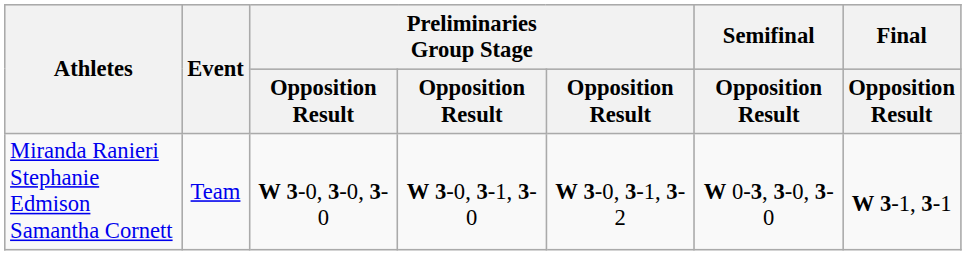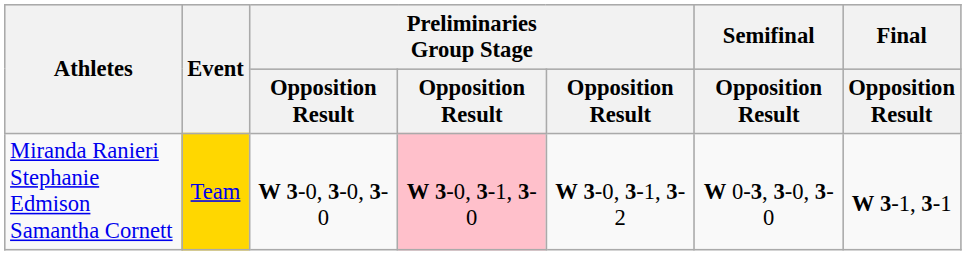(216, 191) no background -> (216, 191) gold background
(472, 204) no background -> (472, 204) pink background
